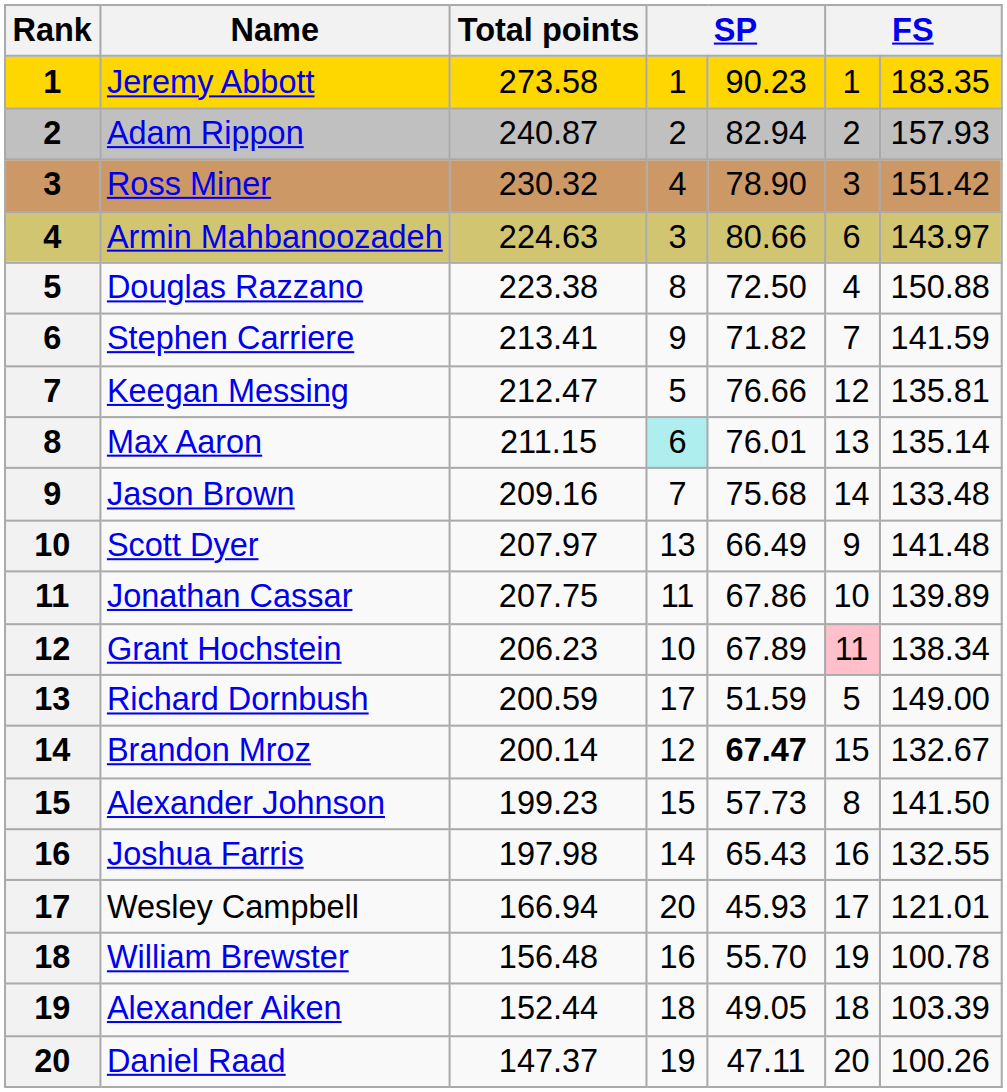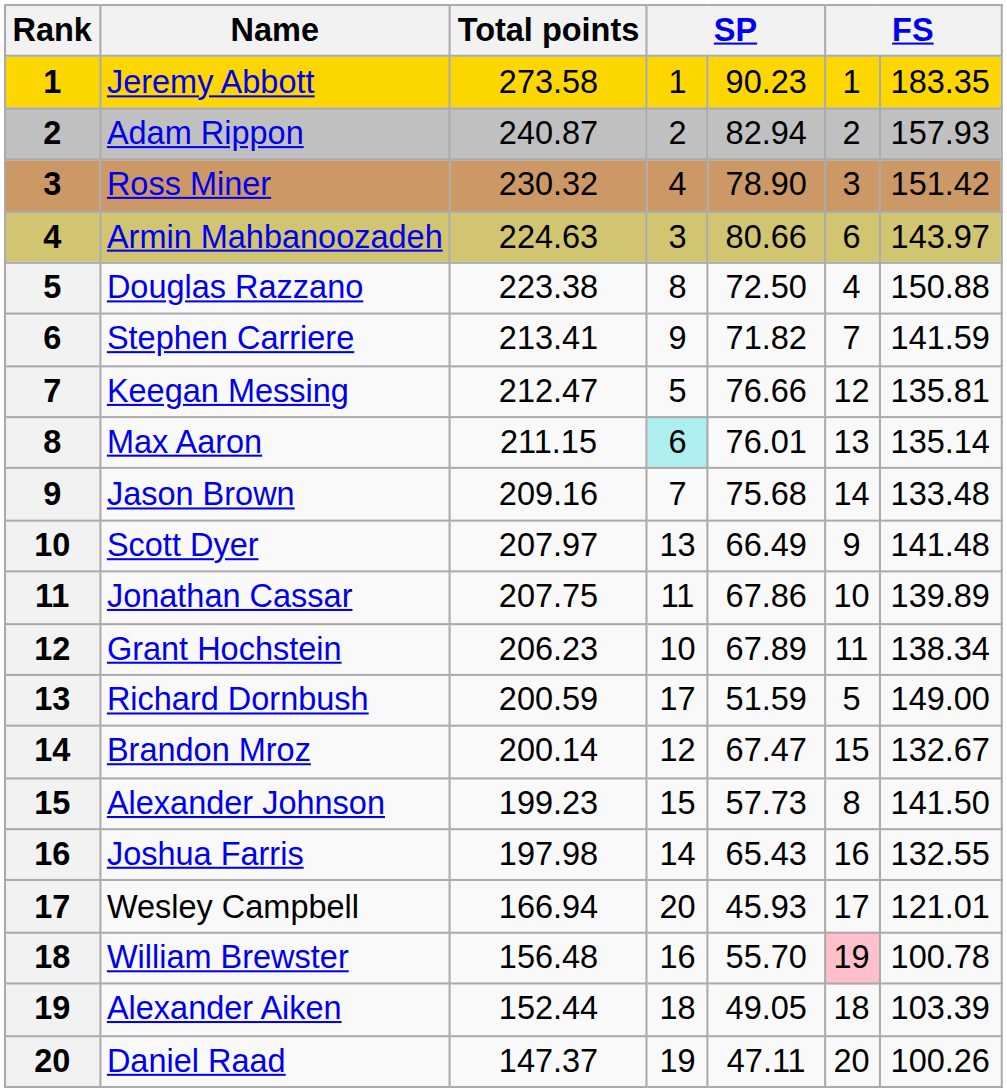(852, 648) pink background -> (852, 648) no background
(766, 751) bold -> (766, 751) normal
(852, 957) no background -> (852, 957) pink background
